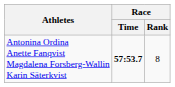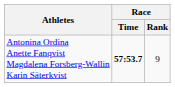(157, 59) 8 -> (157, 59) 9
